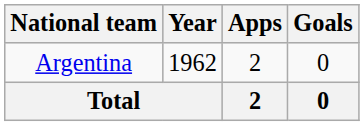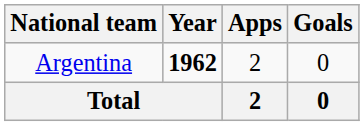(192, 62) normal -> (192, 62) bold
